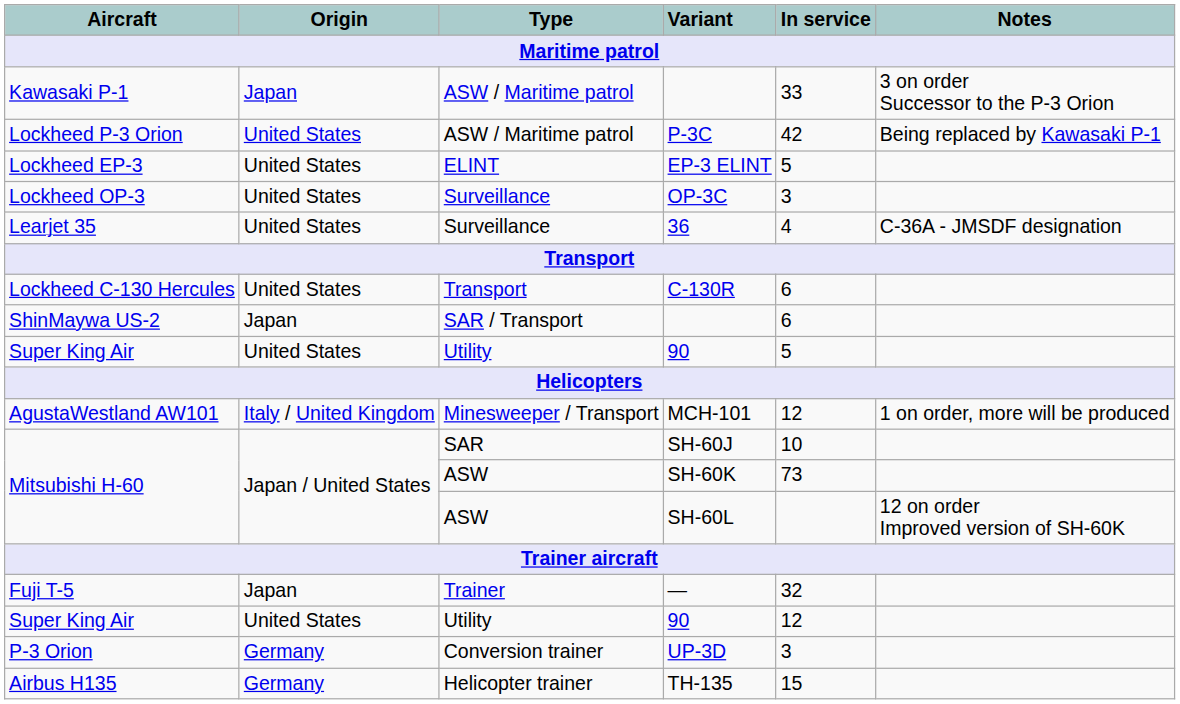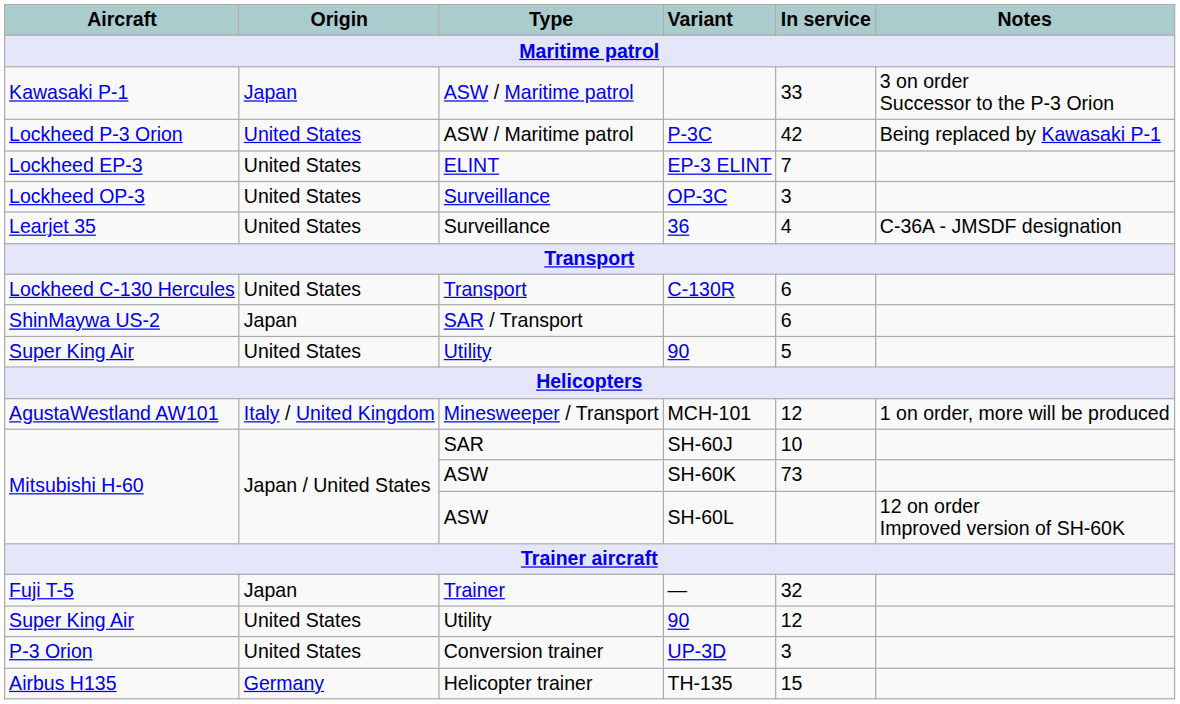(786, 165) 5 -> (786, 165) 7
(284, 652) Germany -> (302, 652) United States
